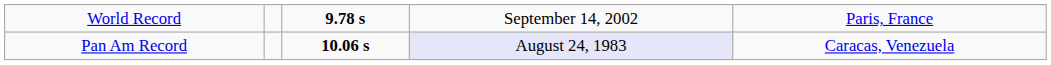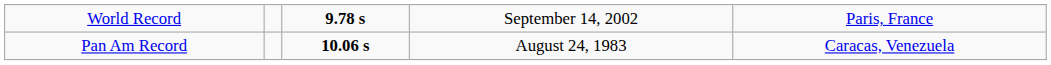(571, 46) lavender background -> (571, 46) no background
